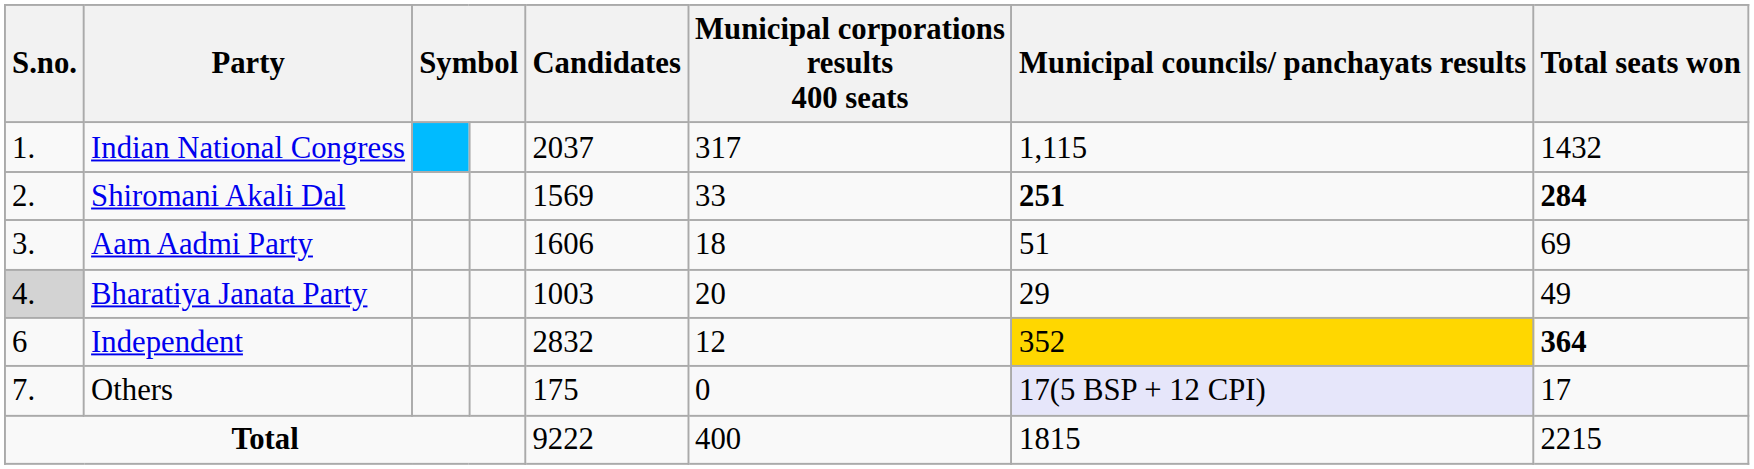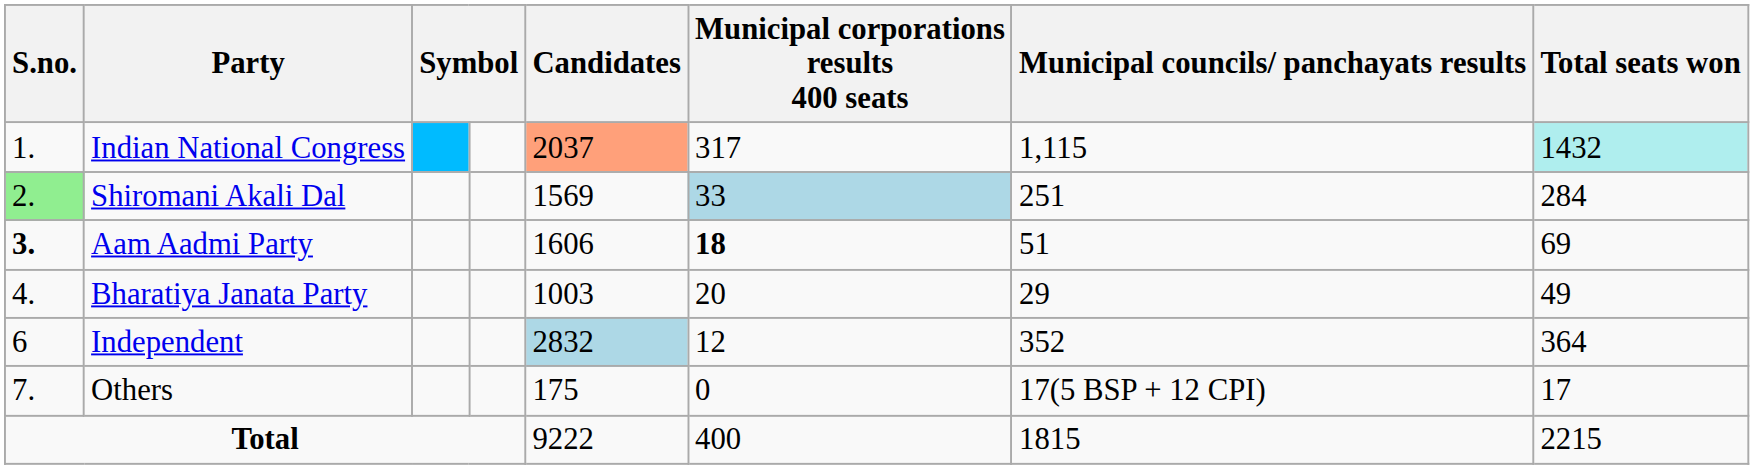(563, 146) no background -> (563, 146) lightsalmon background
(1571, 146) no background -> (1571, 146) paleturquoise background
(24, 195) no background -> (24, 195) lightgreen background
(710, 195) no background -> (710, 195) lightblue background
(1042, 195) bold -> (1042, 195) normal
(1563, 195) bold -> (1563, 195) normal
(24, 244) normal -> (24, 244) bold
(710, 244) normal -> (710, 244) bold
(24, 292) lightgrey background -> (24, 292) no background
(563, 341) no background -> (563, 341) lightblue background
(1042, 341) gold background -> (1042, 341) no background
(1563, 341) bold -> (1563, 341) normal
(1142, 390) lavender background -> (1142, 390) no background
